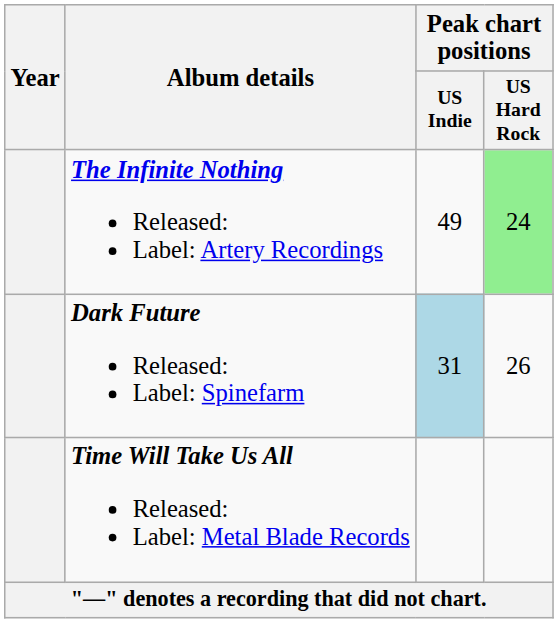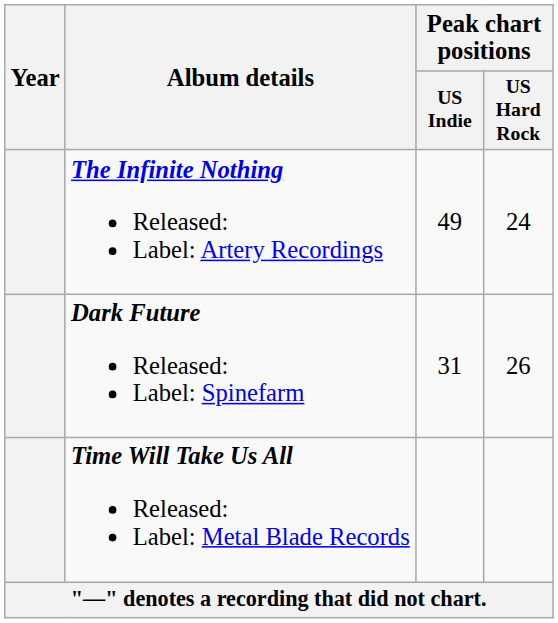(518, 221) lightgreen background -> (518, 221) no background
(450, 365) lightblue background -> (450, 365) no background
